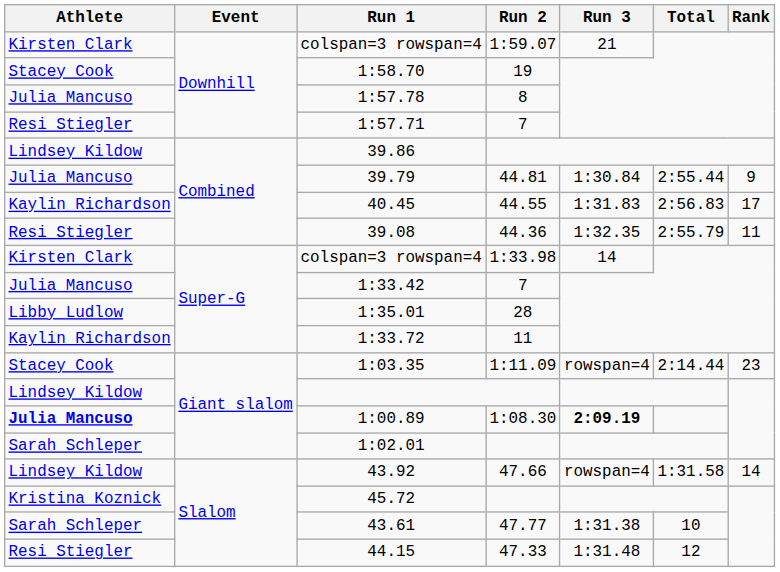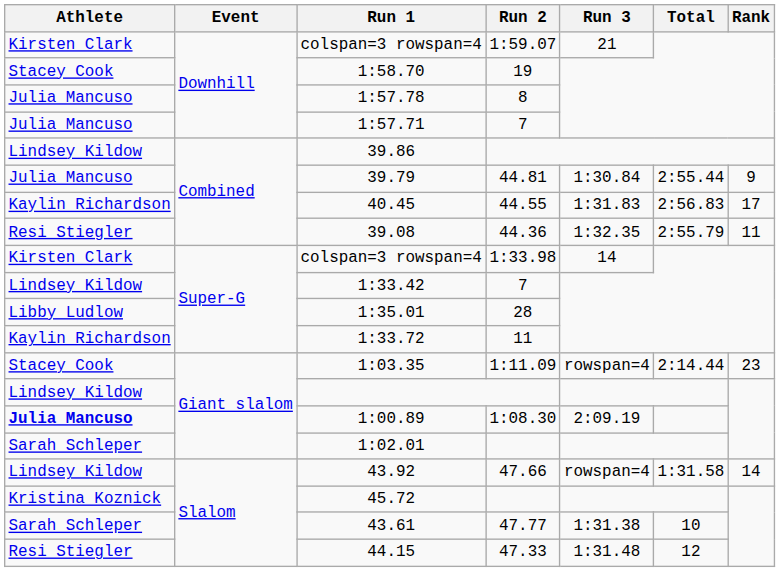(71, 125) Resi Stiegler -> (71, 125) Julia Mancuso
(71, 285) Julia Mancuso -> (75, 285) Lindsey Kildow
(607, 419) bold -> (607, 419) normal
